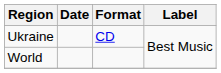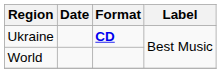(105, 36) normal -> (105, 36) bold
